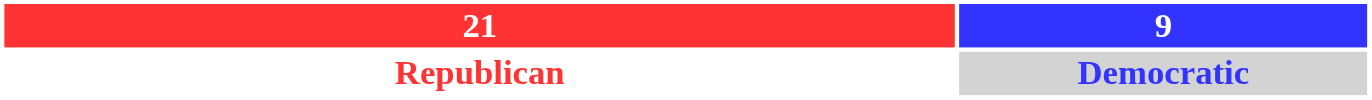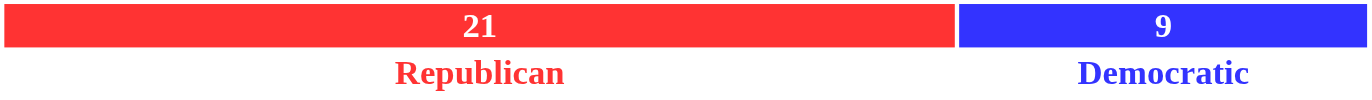(1163, 72) lightgrey background -> (1163, 72) no background
